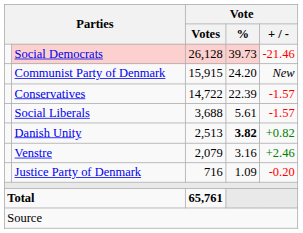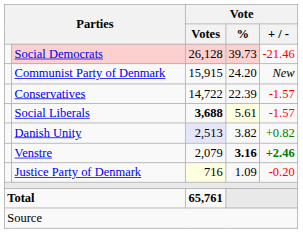(209, 113) normal -> (209, 113) bold
(246, 113) no background -> (246, 113) lightyellow background
(209, 133) no background -> (209, 133) lavender background
(246, 133) bold -> (246, 133) normal
(246, 152) normal -> (246, 152) bold
(280, 152) normal -> (280, 152) bold
(213, 172) no background -> (213, 172) lightyellow background
